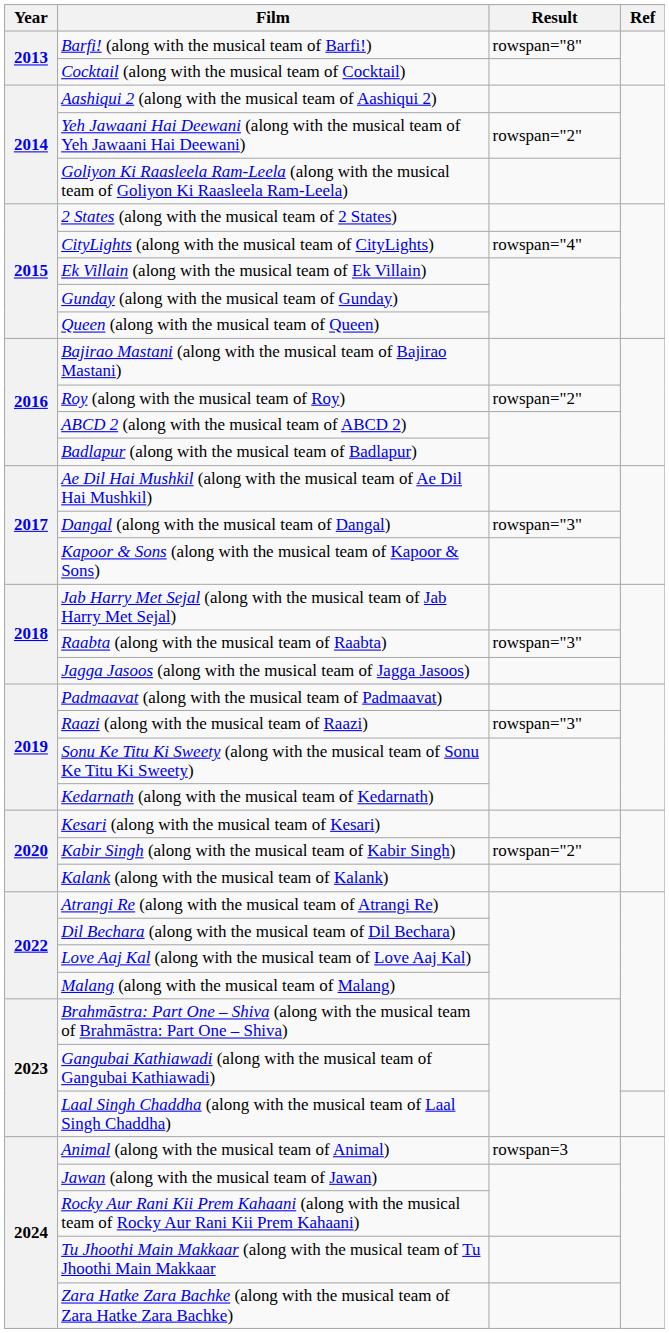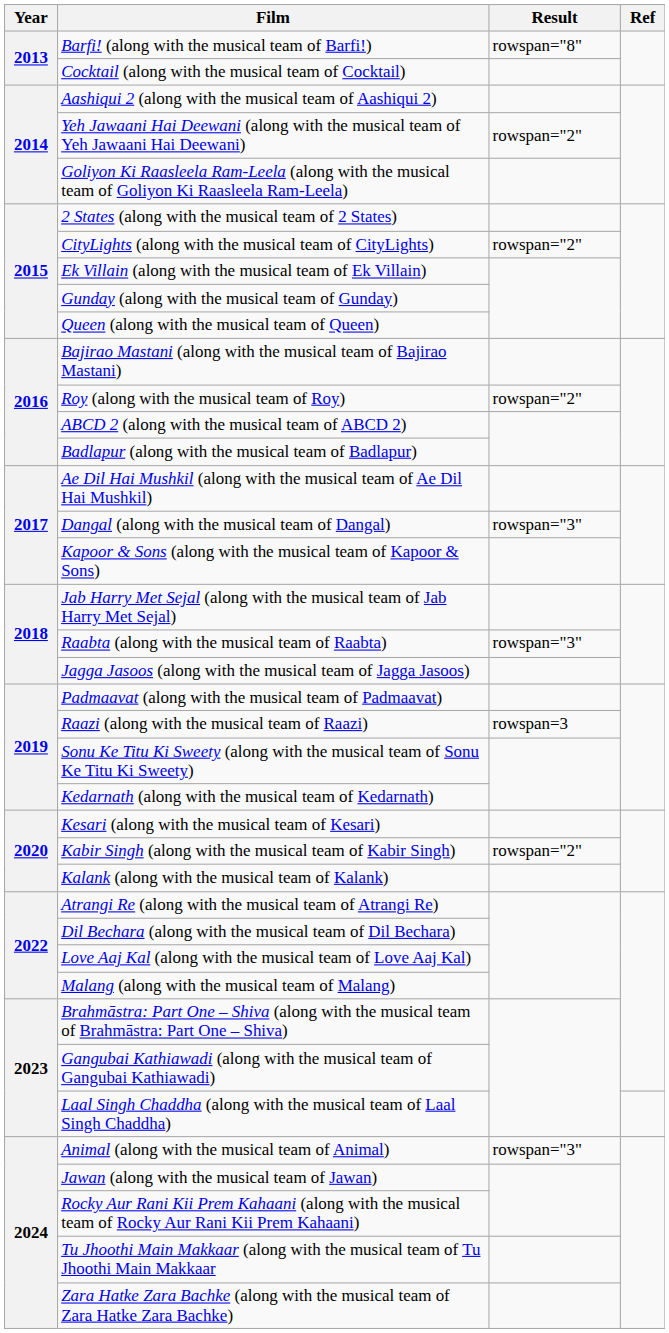(537, 244) rowspan="4" -> (537, 244) rowspan="2"
(537, 724) rowspan="3" -> (530, 724) rowspan=3
(530, 1150) rowspan=3 -> (537, 1150) rowspan="3"
